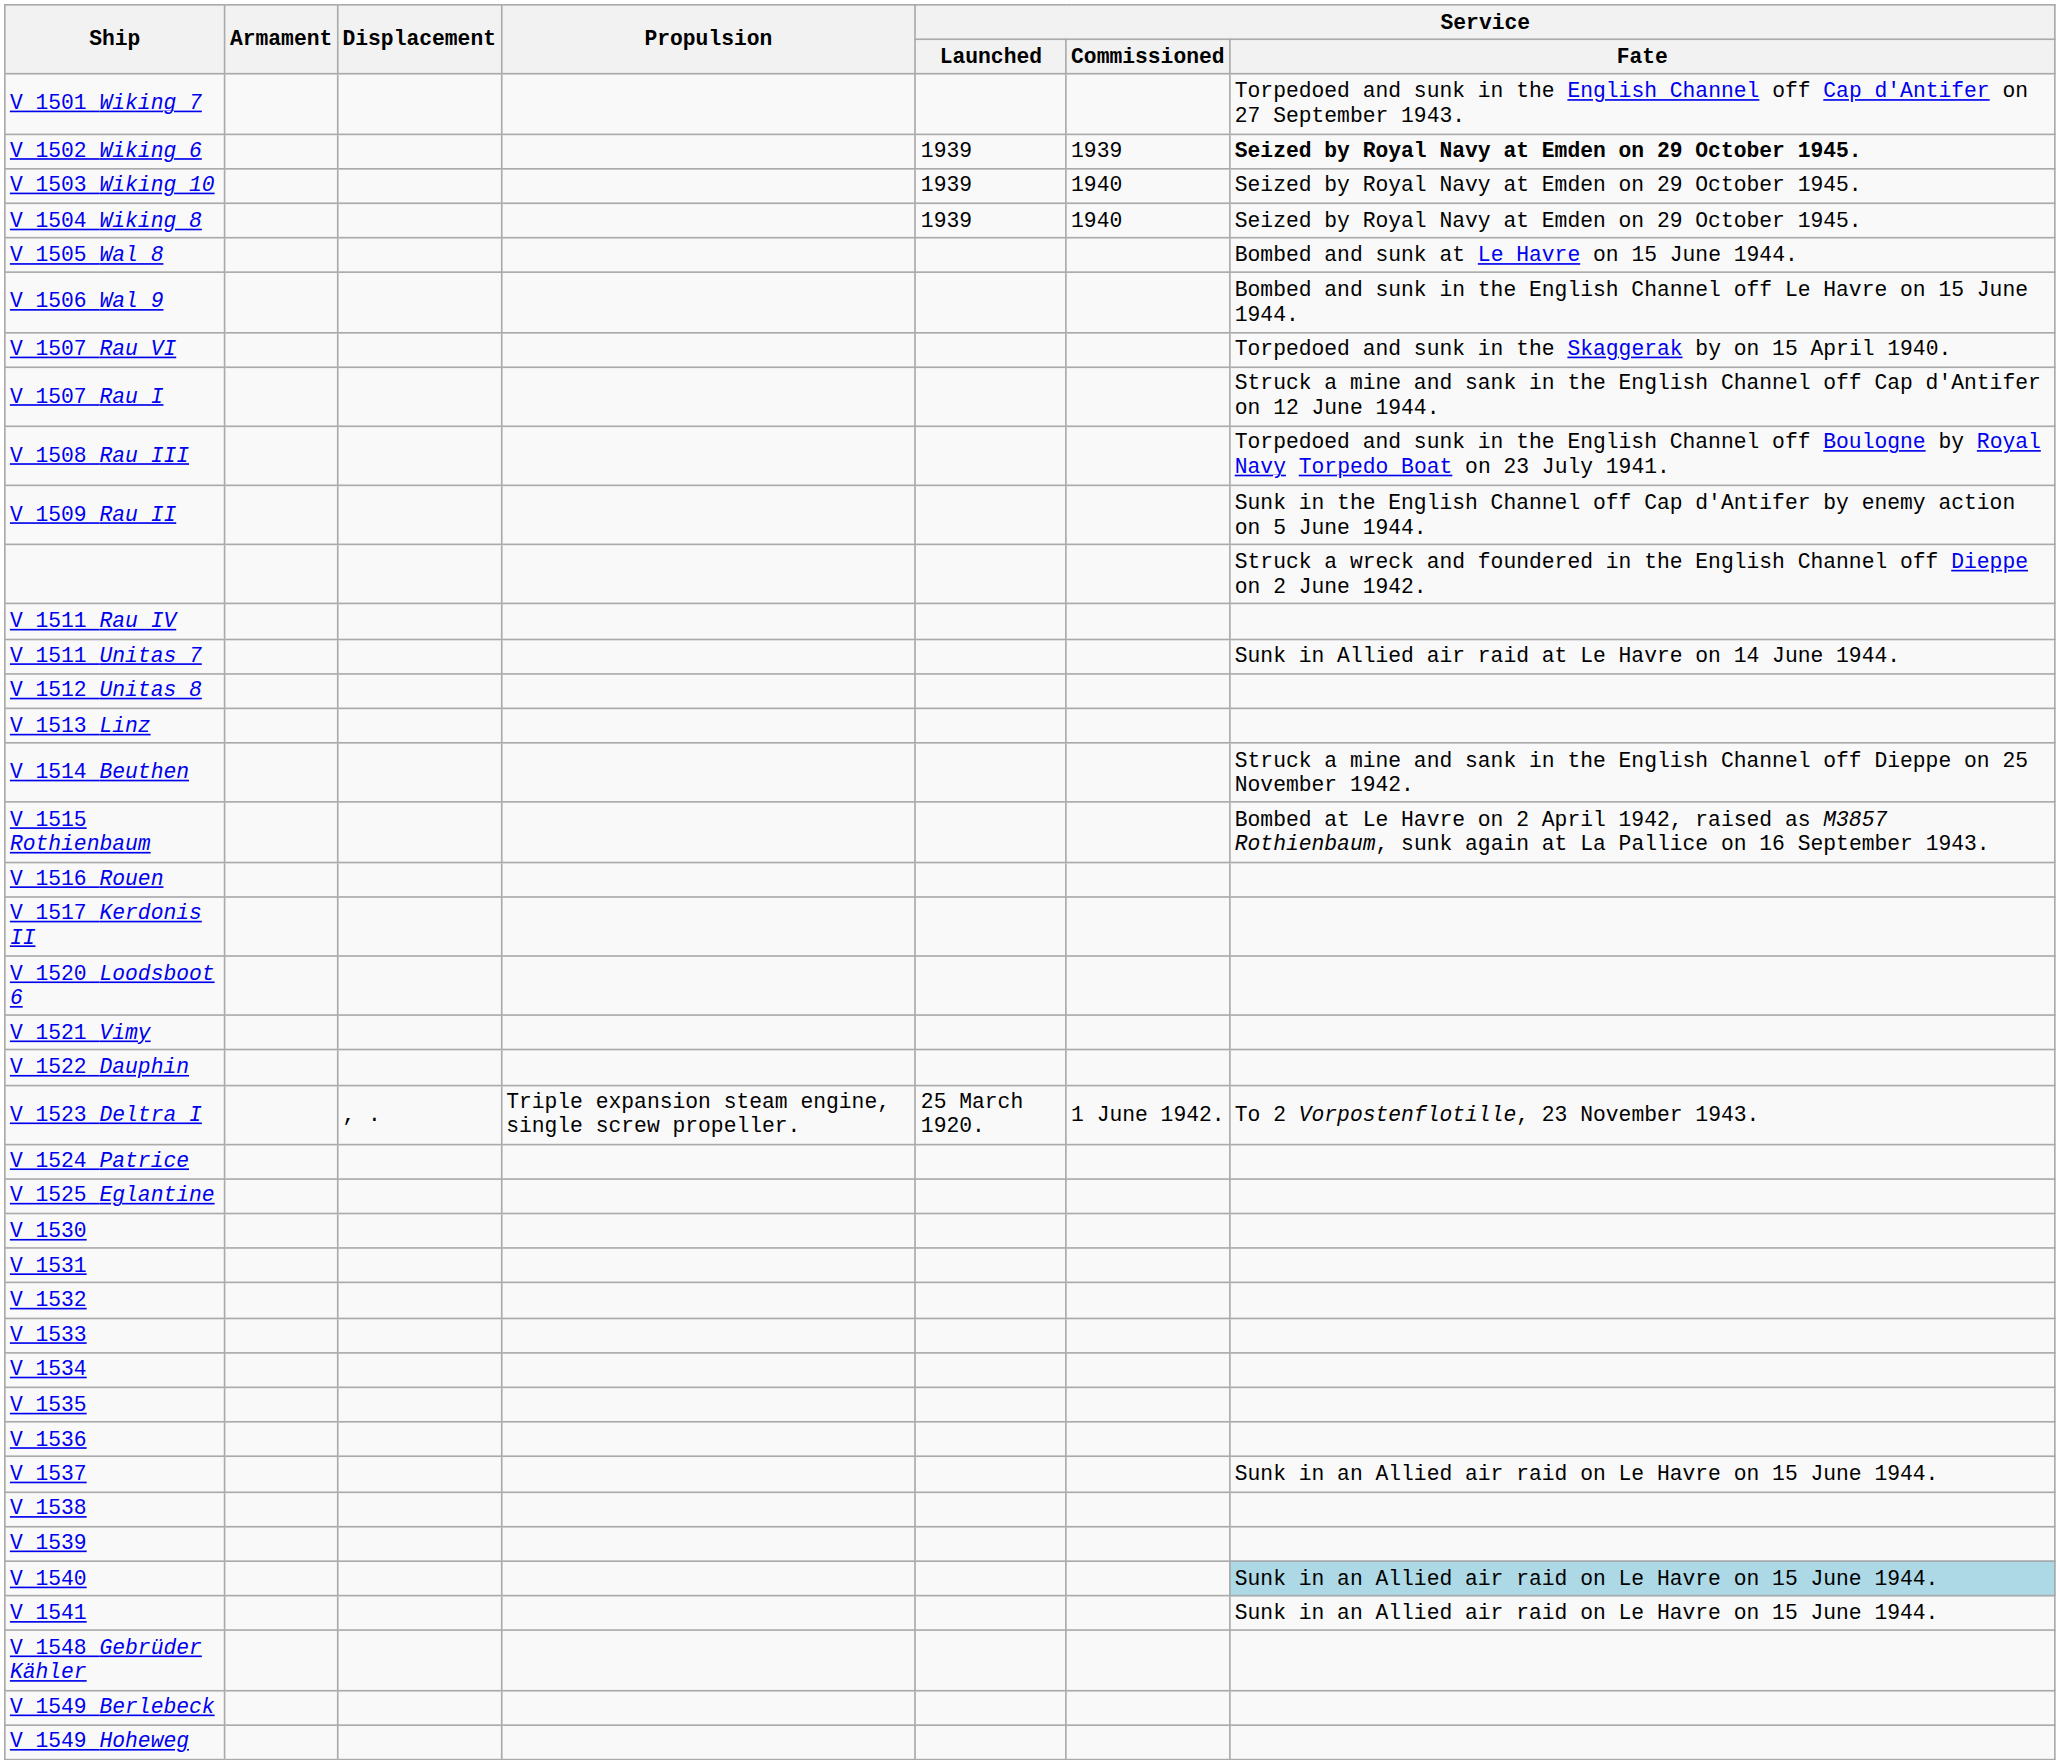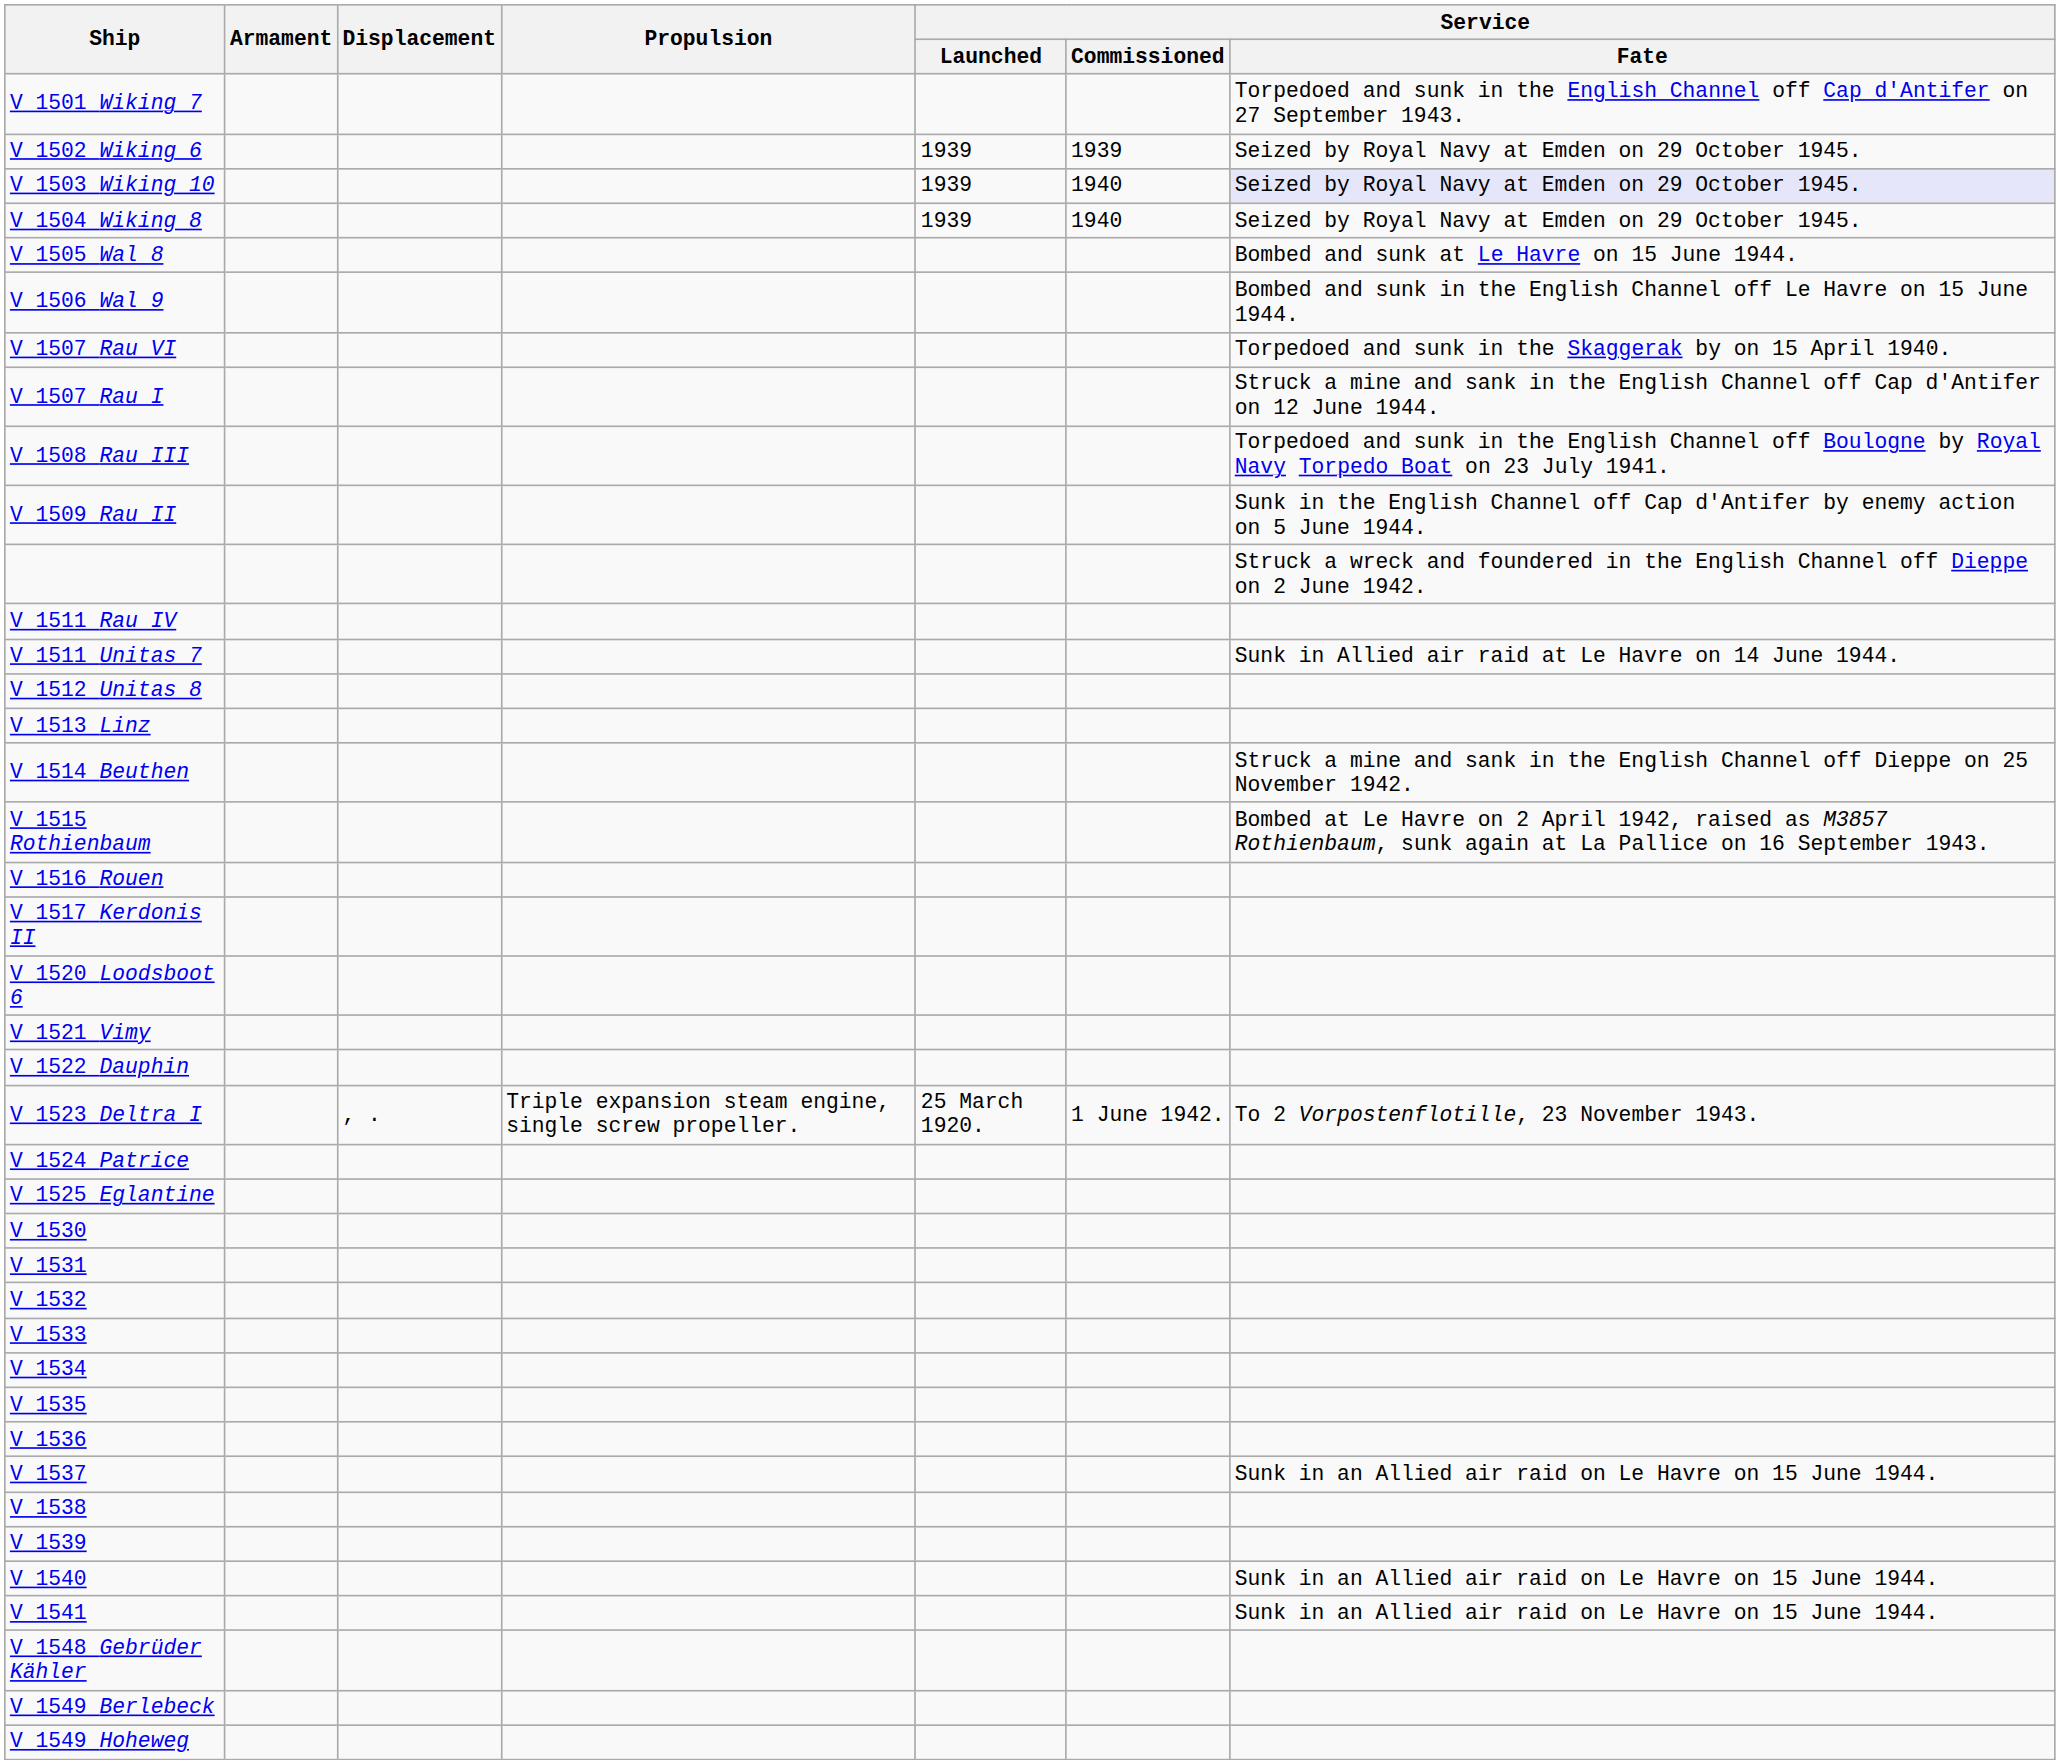(1548, 151) bold -> (1548, 151) normal
(1548, 186) no background -> (1548, 186) lavender background
(1587, 1578) lightblue background -> (1587, 1578) no background
